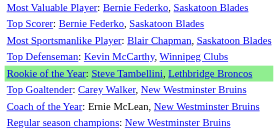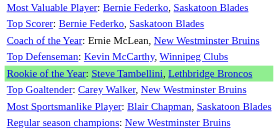(139, 40) Most Sportsmanlike Player: Blair Chapman, Saskatoon Blades -> (133, 40) Coach of the Year: Ernie McLean, New Westminster Bruins
(133, 106) Coach of the Year: Ernie McLean, New Westminster Bruins -> (139, 106) Most Sportsmanlike Player: Blair Chapman, Saskatoon Blades
